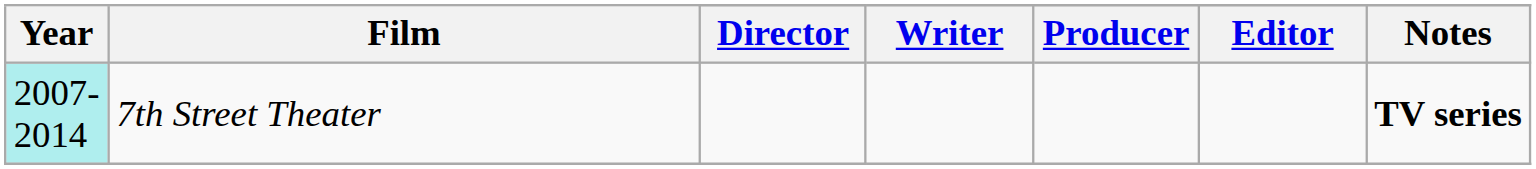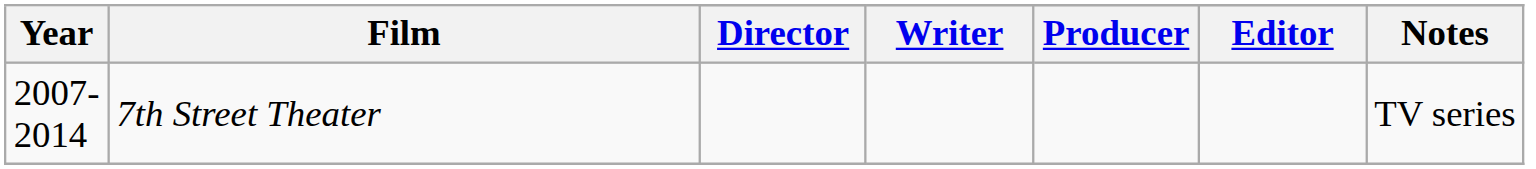(57, 112) paleturquoise background -> (57, 112) no background
(1448, 112) bold -> (1445, 112) normal
